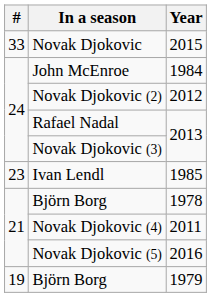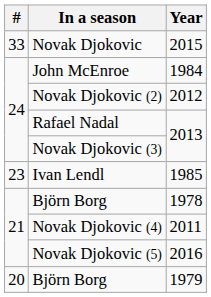(17, 279) 19 -> (17, 279) 20
